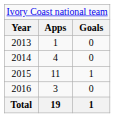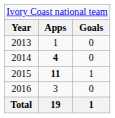(55, 58) normal -> (55, 58) bold
(55, 74) normal -> (55, 74) bold
